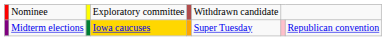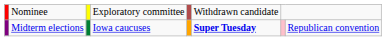(122, 28) gold background -> (122, 28) no background
(223, 28) normal -> (225, 28) bold
